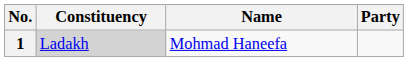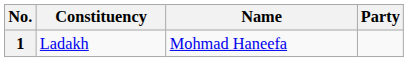(64, 43) lightgrey background -> (64, 43) no background
